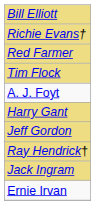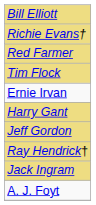(33, 92) A. J. Foyt -> (37, 92) Ernie Irvan
(37, 190) Ernie Irvan -> (33, 190) A. J. Foyt
